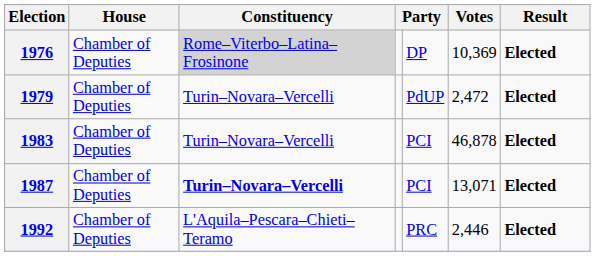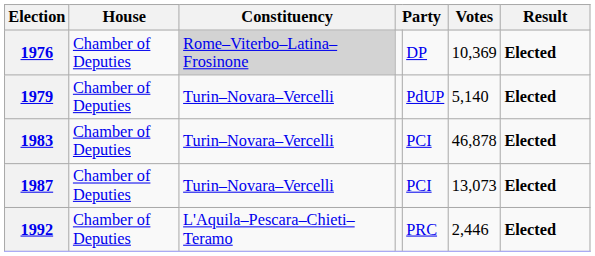(470, 96) 2,472 -> (470, 96) 5,140
(263, 185) bold -> (259, 185) normal
(474, 185) 13,071 -> (474, 185) 13,073
